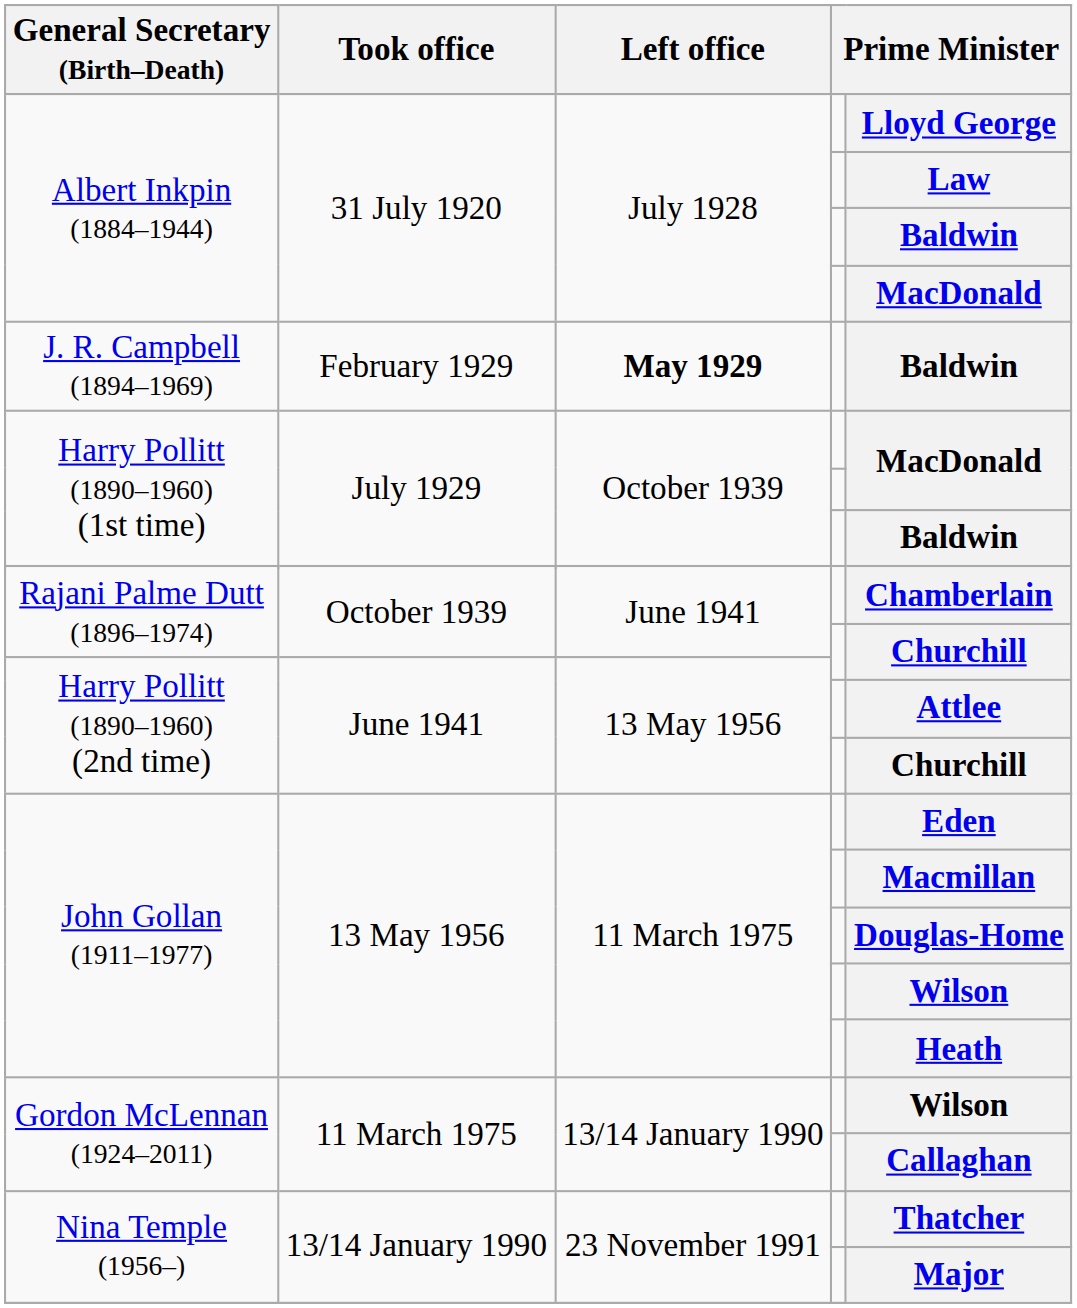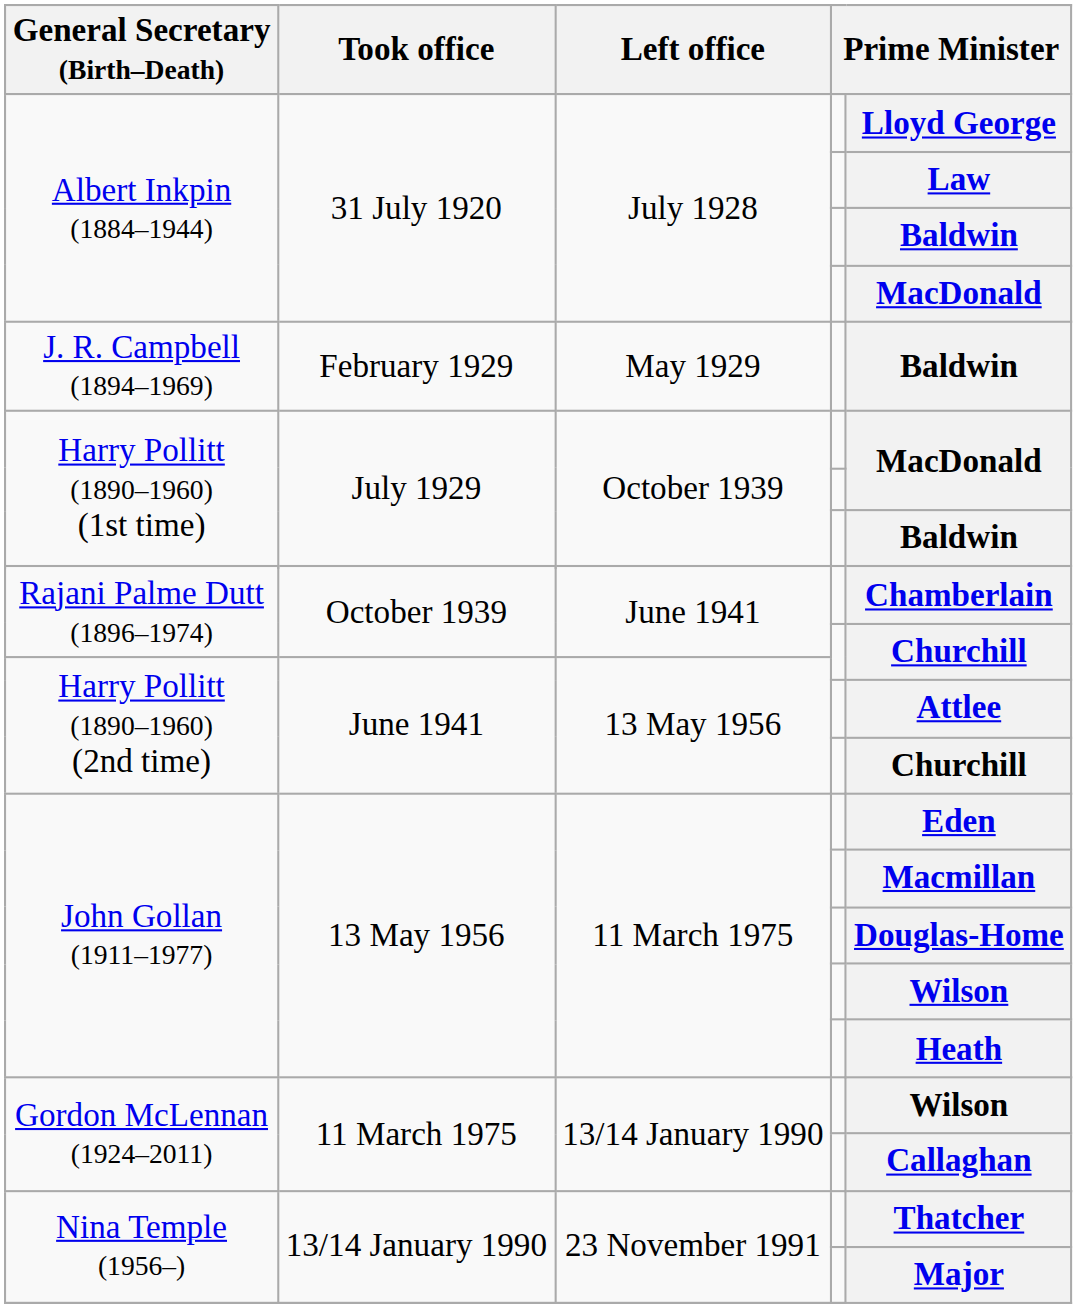(693, 365) bold -> (693, 365) normal
